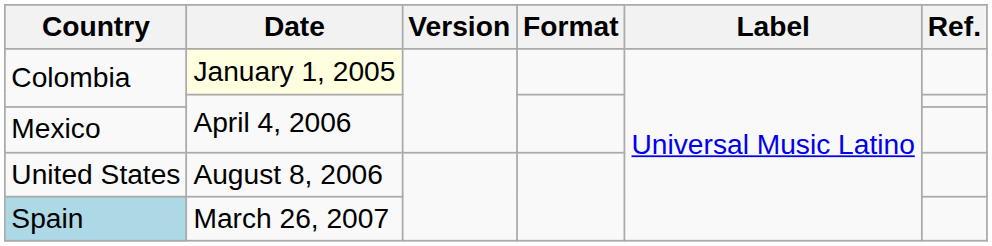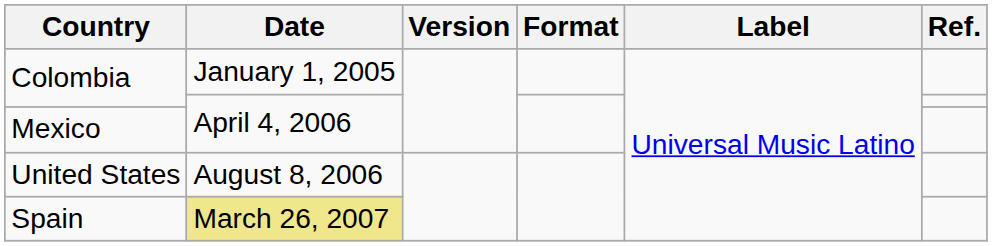(294, 71) lightyellow background -> (294, 71) no background
(47, 218) lightblue background -> (47, 218) no background
(291, 218) no background -> (291, 218) khaki background
